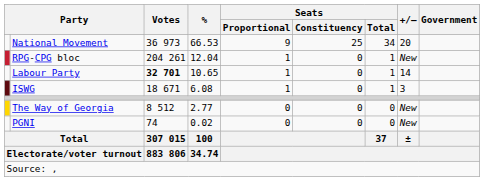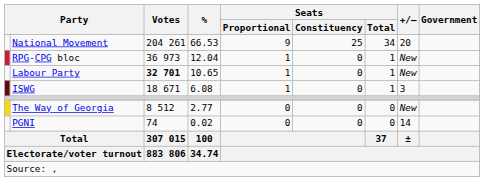(163, 42) 36 973 -> (166, 42) 204 261
(166, 58) 204 261 -> (163, 58) 36 973
(405, 73) 14 -> (408, 73) New
(408, 123) New -> (405, 123) 14
